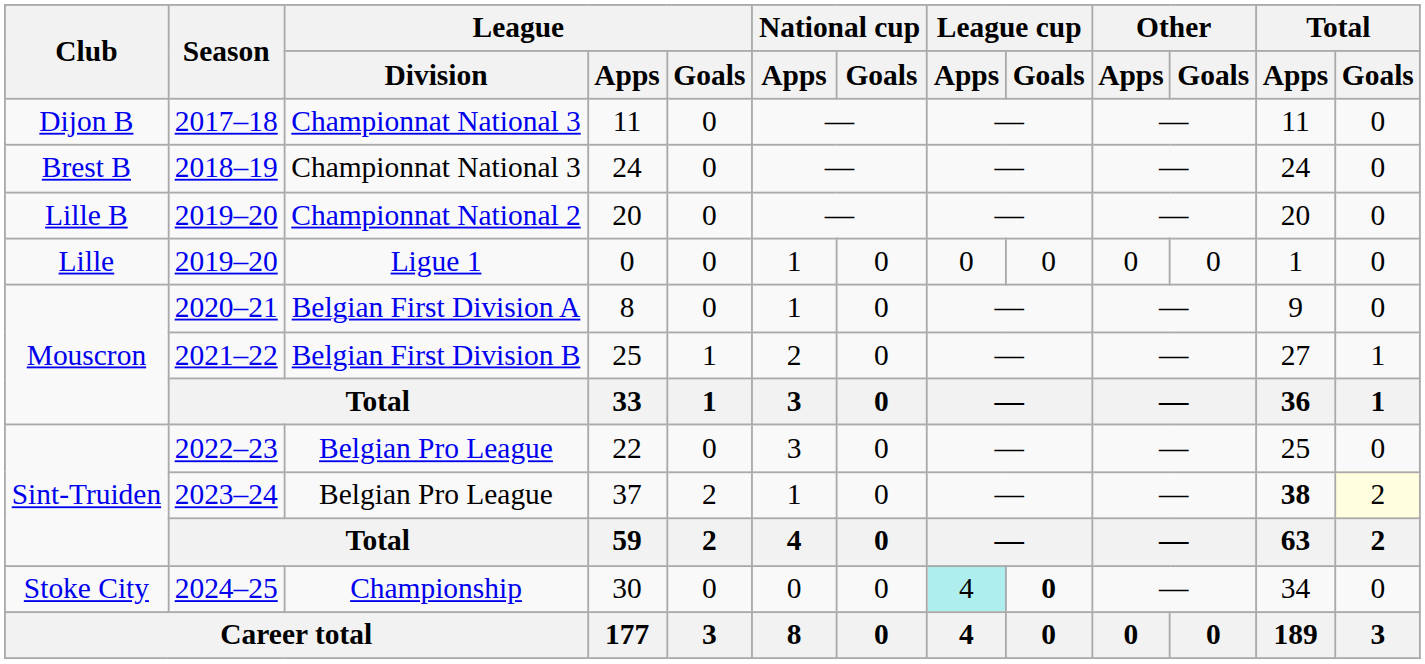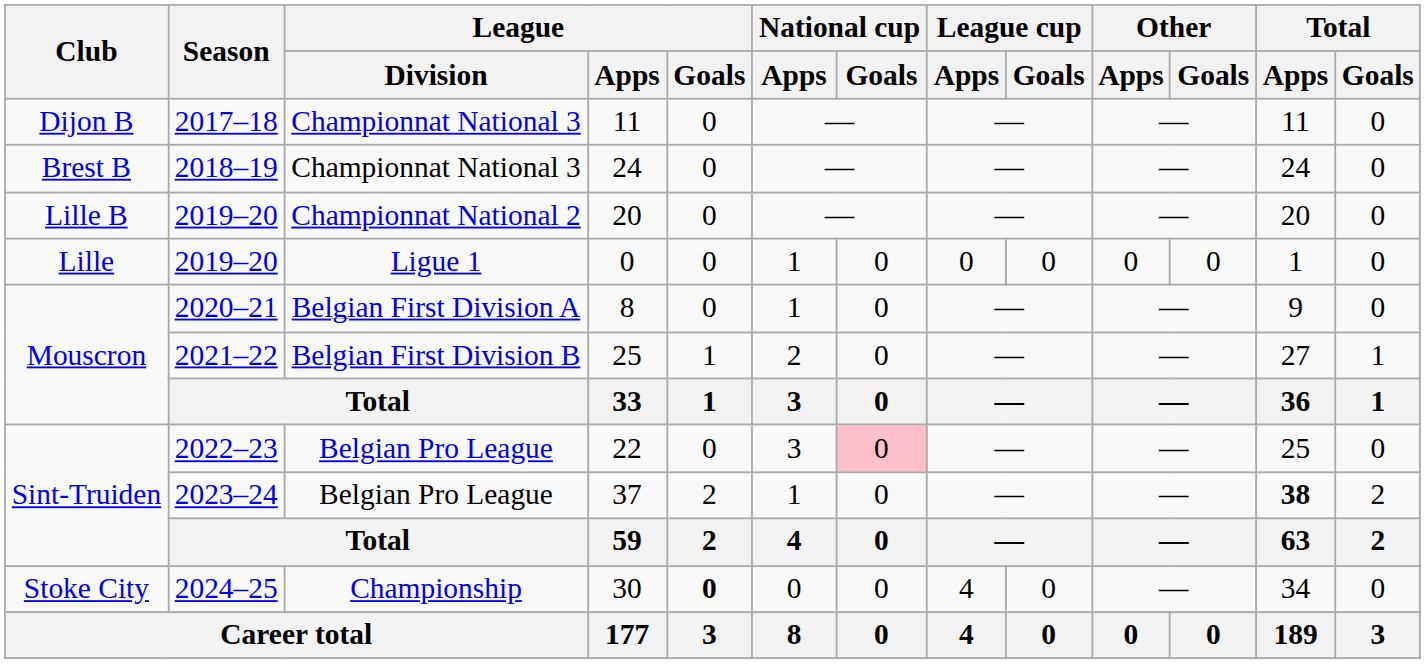(881, 448) no background -> (881, 448) pink background
(1378, 494) lightyellow background -> (1378, 494) no background
(709, 588) normal -> (709, 588) bold
(966, 588) paleturquoise background -> (966, 588) no background
(1049, 588) bold -> (1049, 588) normal
